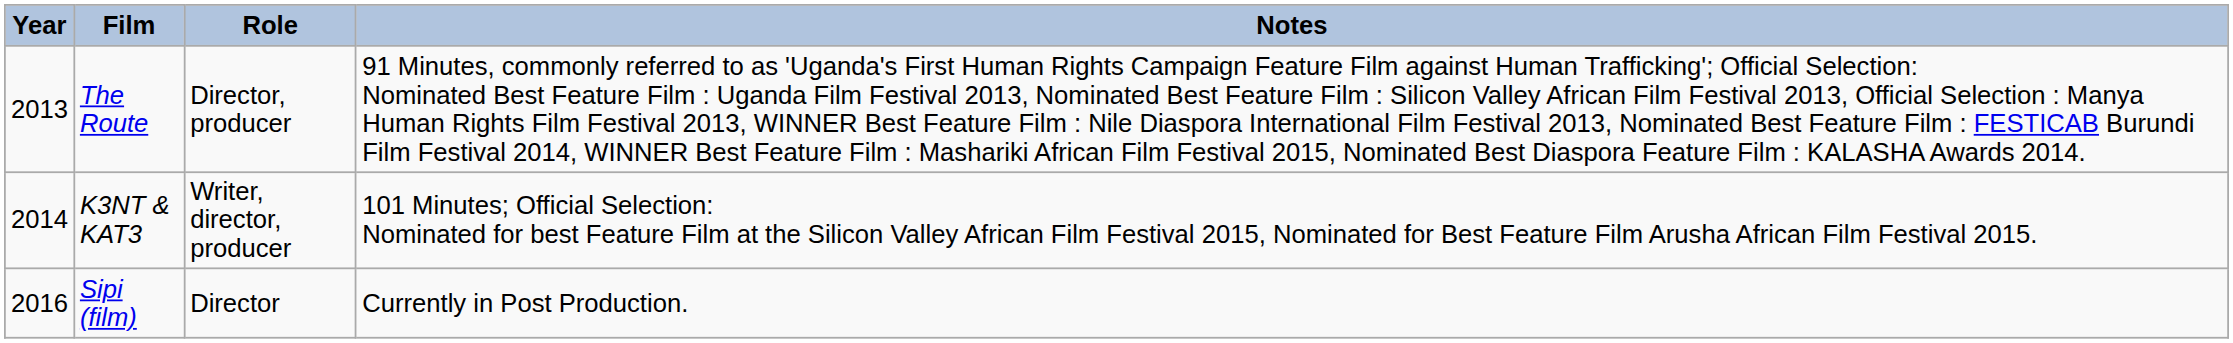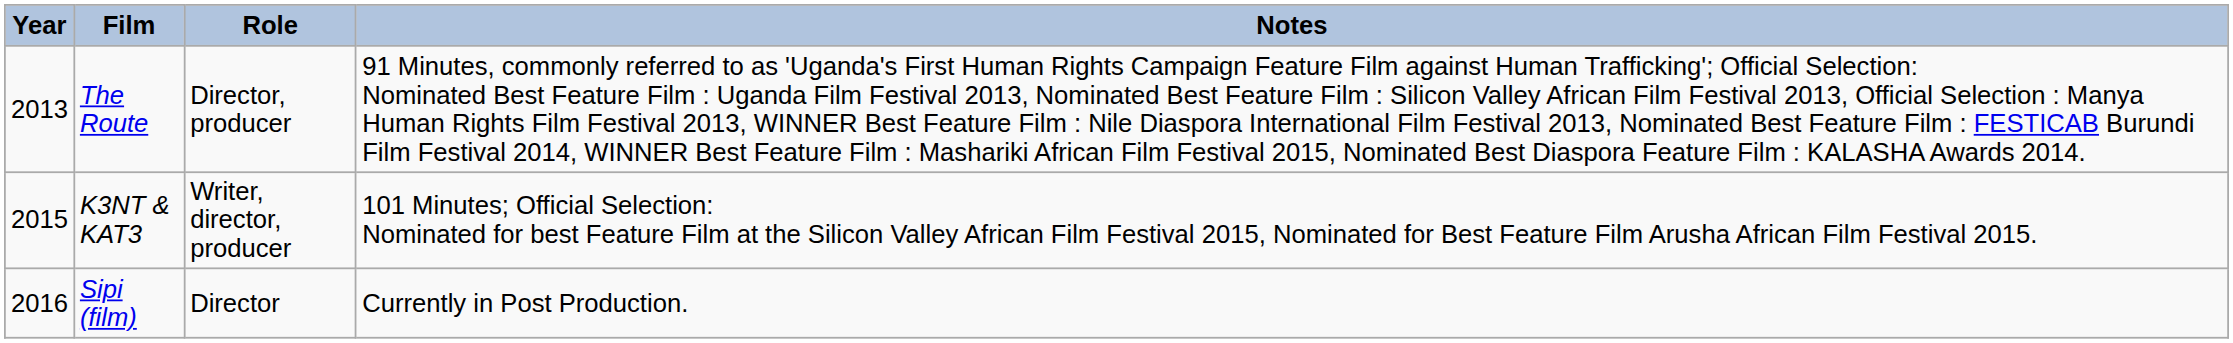(39, 220) 2014 -> (39, 220) 2015
